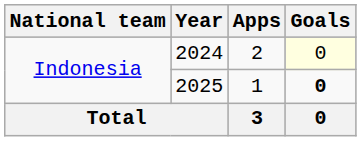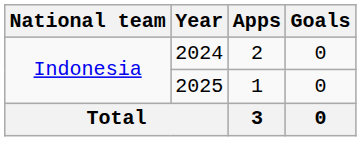(320, 54) lightyellow background -> (320, 54) no background
(320, 86) bold -> (320, 86) normal
